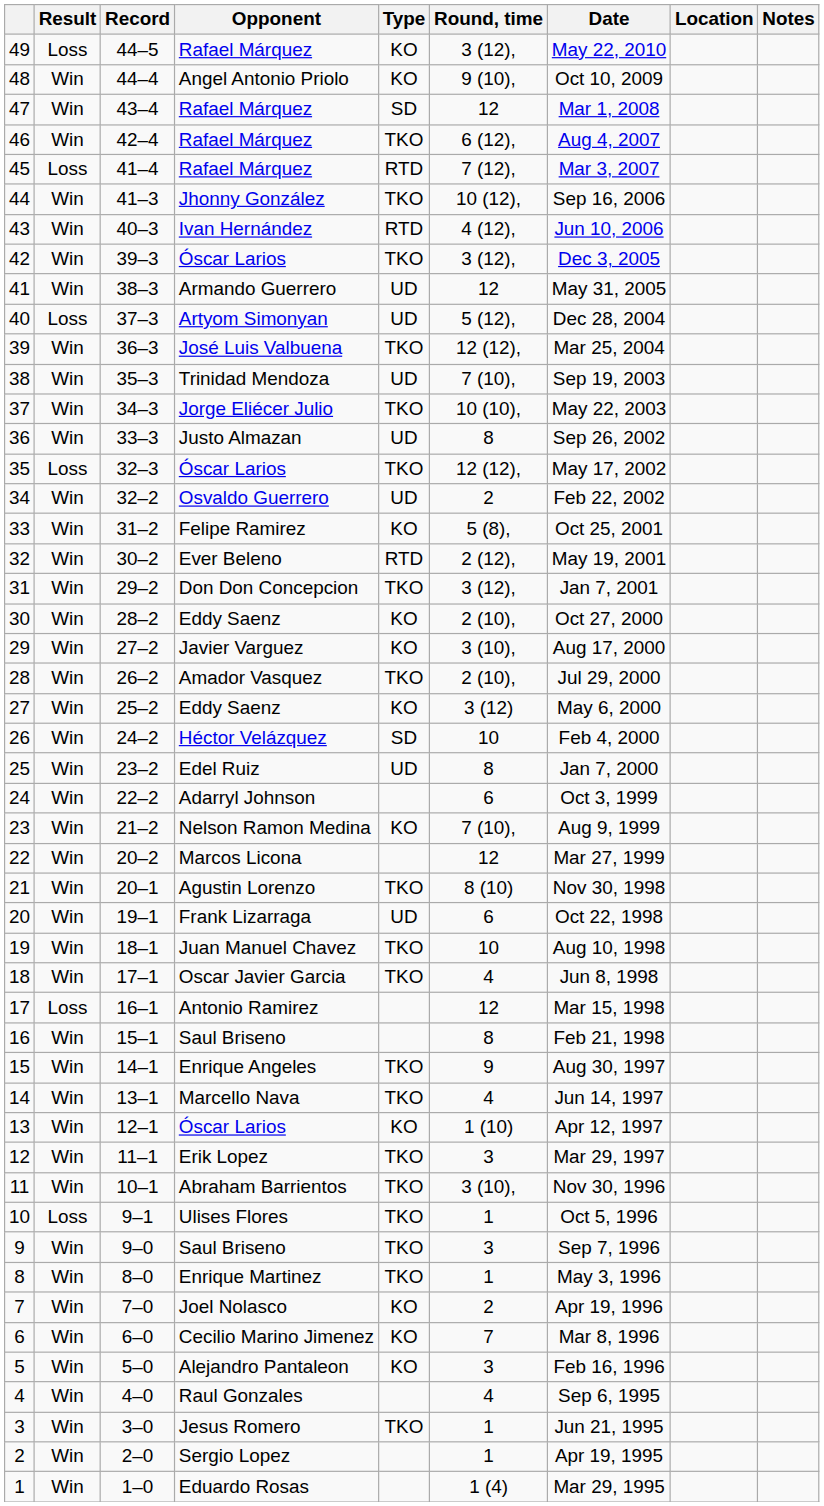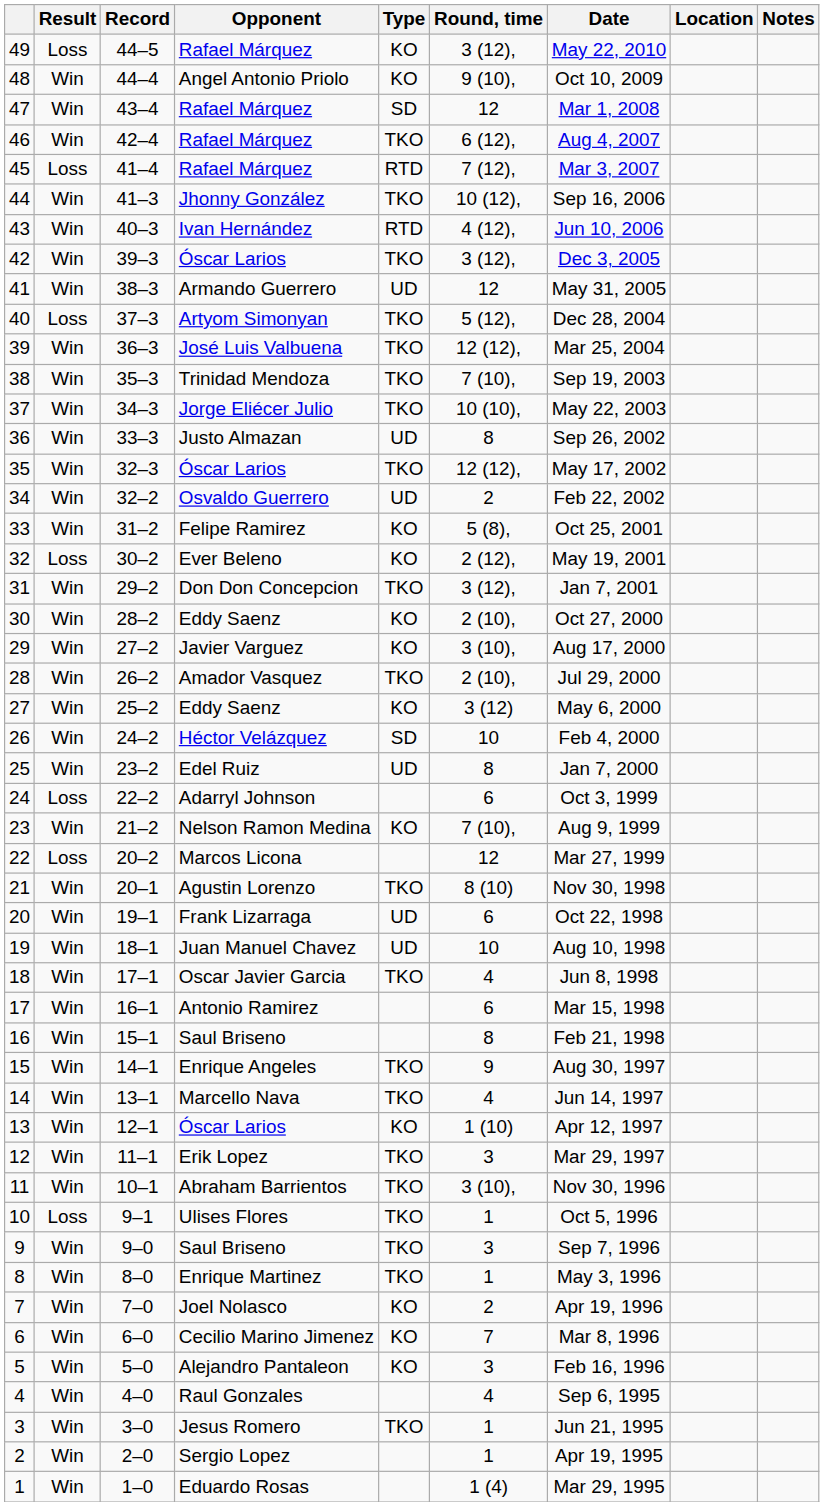(404, 318) UD -> (404, 318) TKO
(404, 378) UD -> (404, 378) TKO
(67, 468) Loss -> (67, 468) Win
(67, 558) Win -> (67, 558) Loss
(404, 558) RTD -> (404, 558) KO
(67, 797) Win -> (67, 797) Loss
(67, 857) Win -> (67, 857) Loss
(404, 947) TKO -> (404, 947) UD
(67, 1007) Loss -> (67, 1007) Win
(489, 1007) 12 -> (489, 1007) 6
